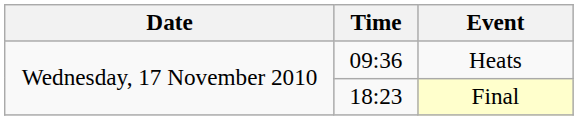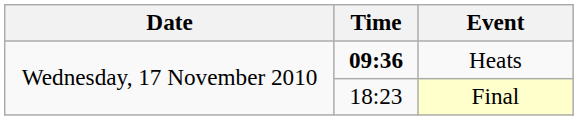(376, 59) normal -> (376, 59) bold
